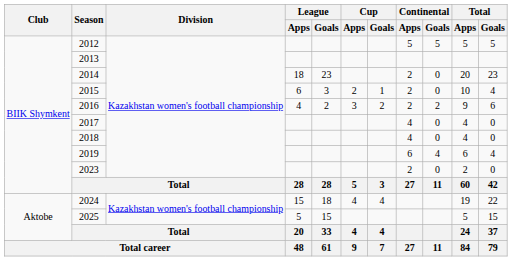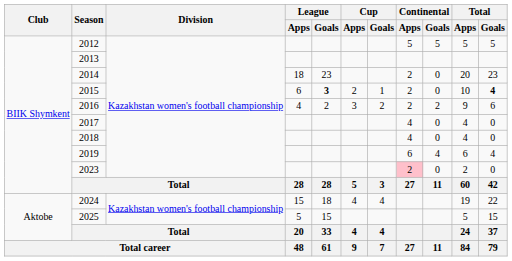(326, 91) normal -> (326, 91) bold
(493, 91) normal -> (493, 91) bold
(410, 169) no background -> (410, 169) pink background
